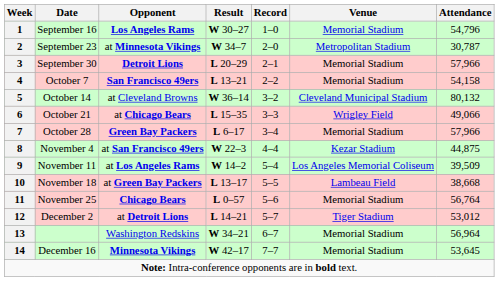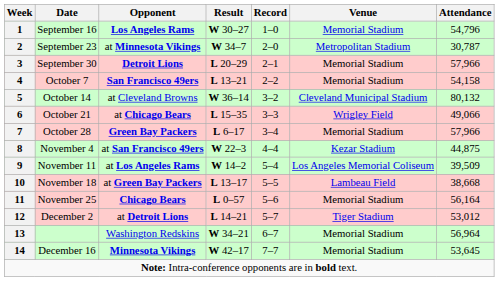(465, 200) 56,764 -> (465, 200) 56,164
